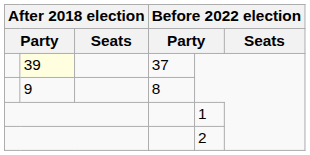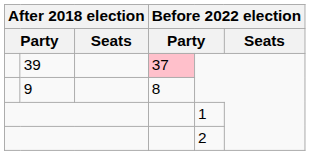(32, 65) lightyellow background -> (32, 65) no background
(160, 65) no background -> (160, 65) pink background
